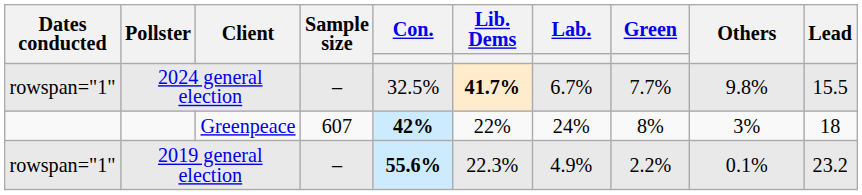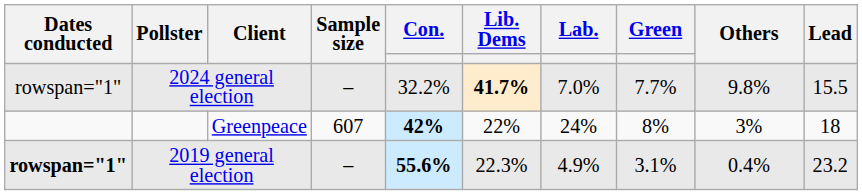(413, 88) 32.5% -> (424, 88) 32.2%
(571, 88) 6.7% -> (579, 88) 7.0%
(63, 165) normal -> (68, 165) bold
(650, 165) 2.2% -> (655, 165) 3.1%
(747, 165) 0.1% -> (749, 165) 0.4%
